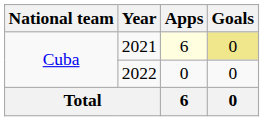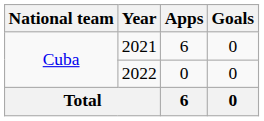(184, 45) lightyellow background -> (184, 45) no background
(233, 45) khaki background -> (233, 45) no background
